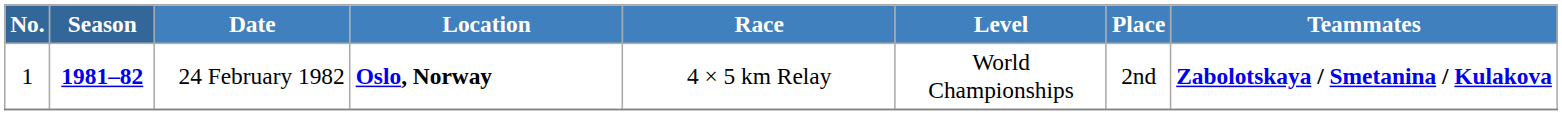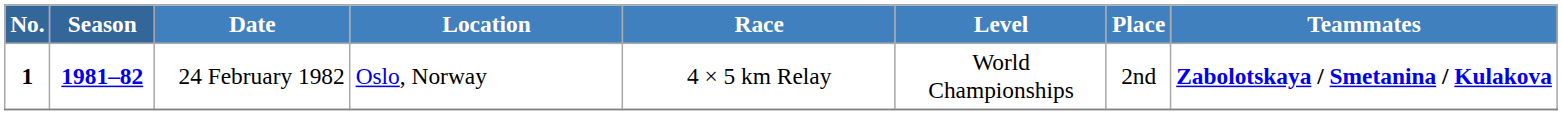(27, 76) normal -> (27, 76) bold
(424, 76) bold -> (421, 76) normal
